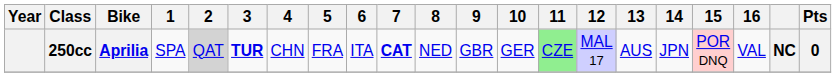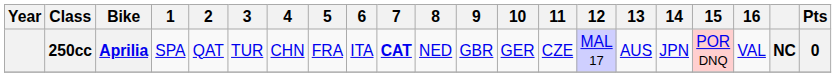(208, 50) lightgrey background -> (208, 50) no background
(247, 50) bold -> (247, 50) normal
(558, 50) lightgreen background -> (558, 50) no background
